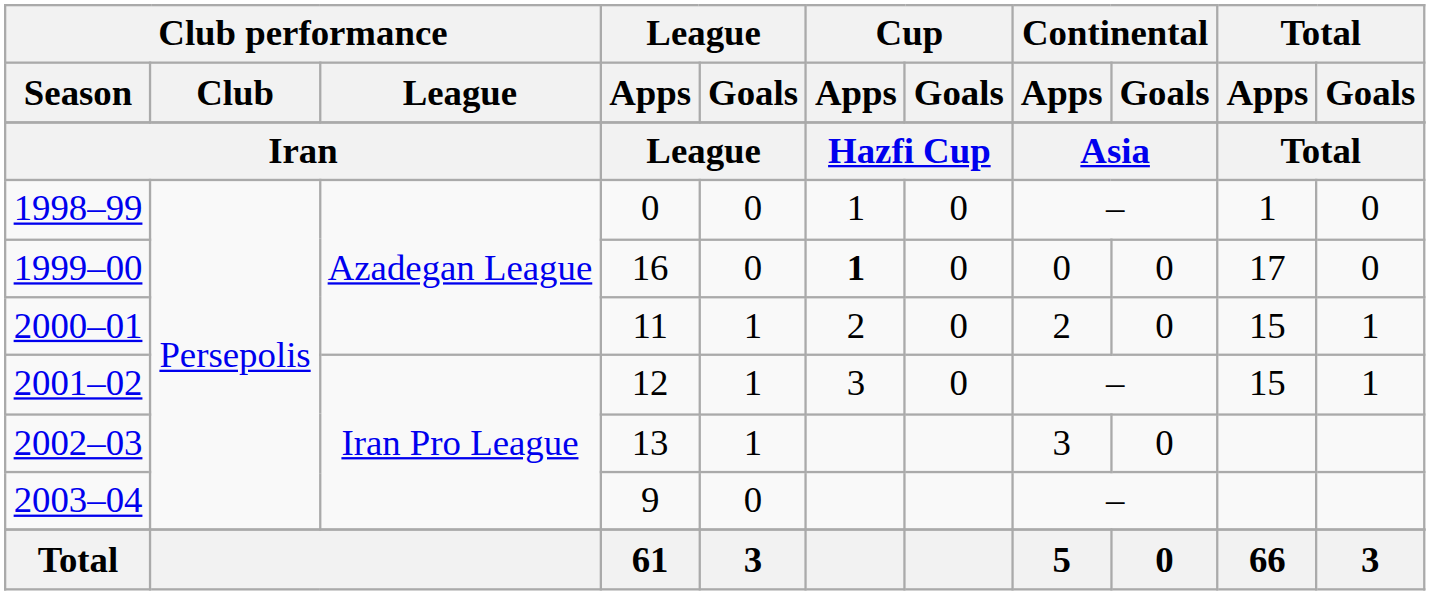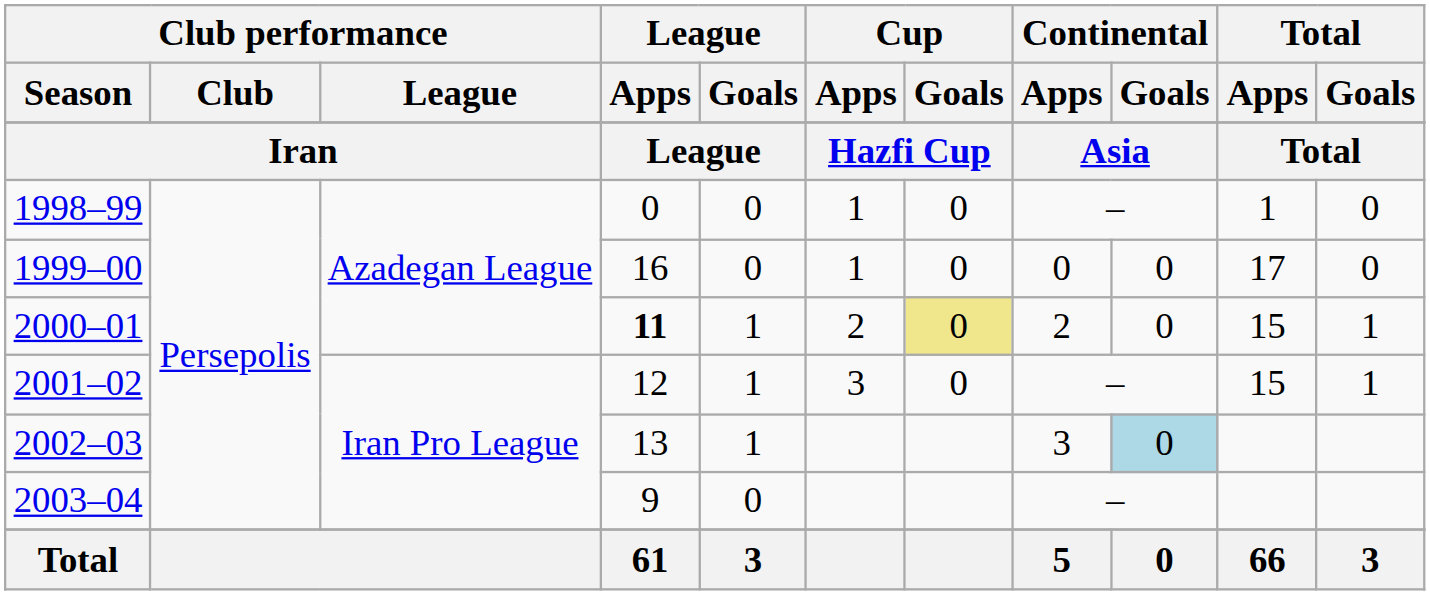(856, 267) bold -> (856, 267) normal
(650, 325) normal -> (650, 325) bold
(959, 325) no background -> (959, 325) khaki background
(1164, 442) no background -> (1164, 442) lightblue background
